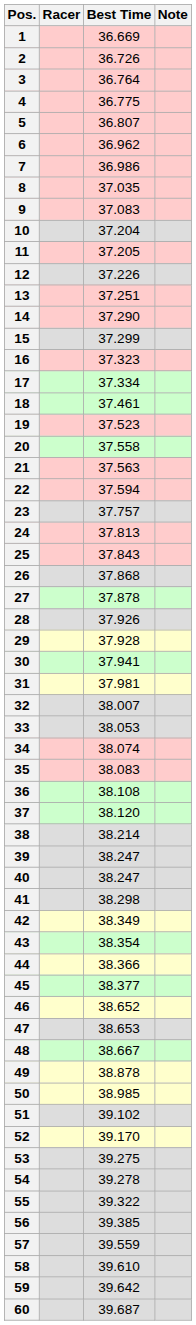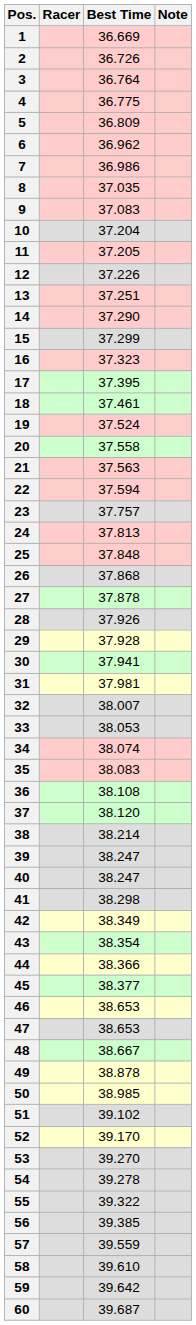(119, 123) 36.807 -> (119, 123) 36.809
(119, 381) 37.334 -> (119, 381) 37.395
(119, 425) 37.523 -> (119, 425) 37.524
(119, 554) 37.843 -> (119, 554) 37.848
(119, 1007) 38.652 -> (119, 1007) 38.653
(119, 1158) 39.275 -> (119, 1158) 39.270
